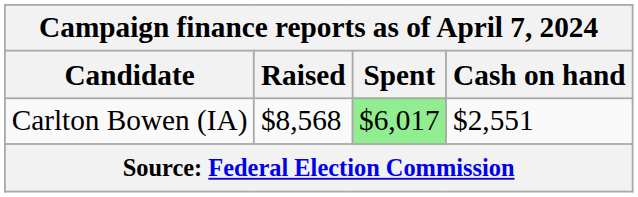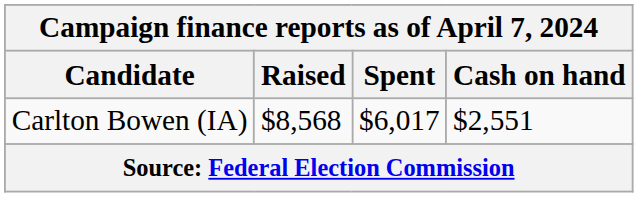(399, 120) lightgreen background -> (399, 120) no background
